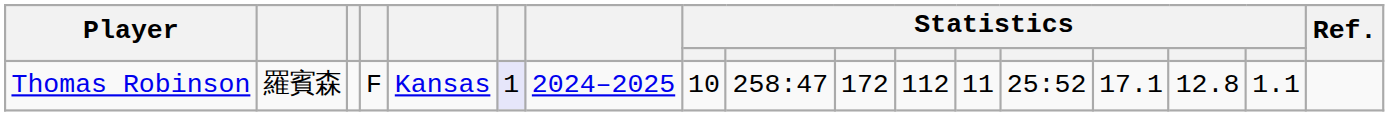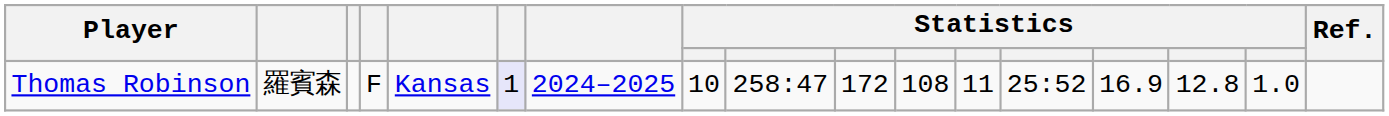(925, 86) 112 -> (925, 86) 108
(1131, 86) 17.1 -> (1131, 86) 16.9
(1276, 86) 1.1 -> (1276, 86) 1.0
